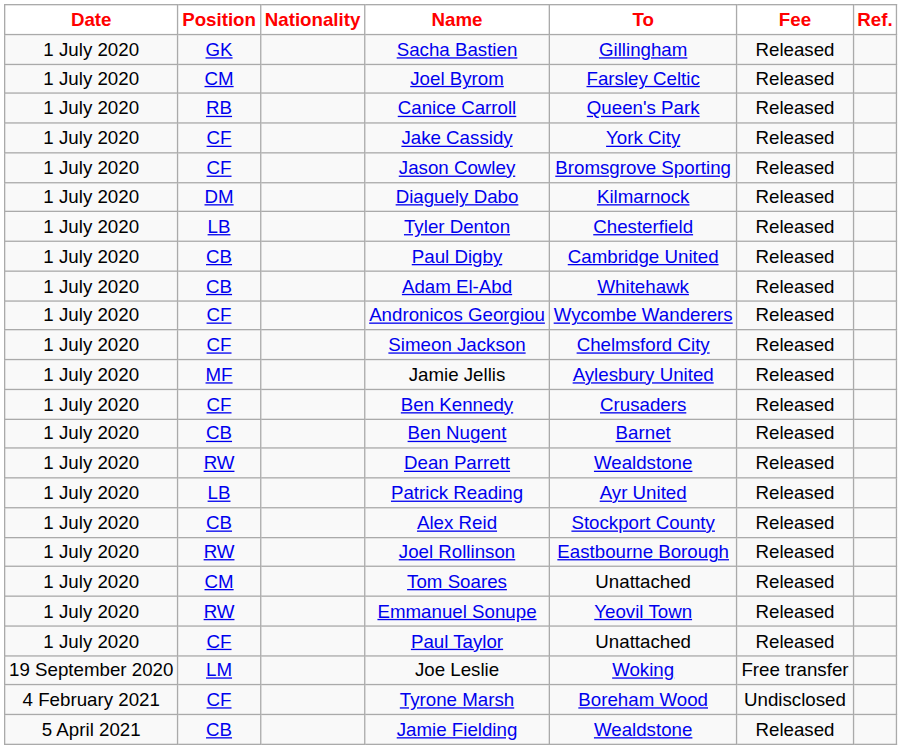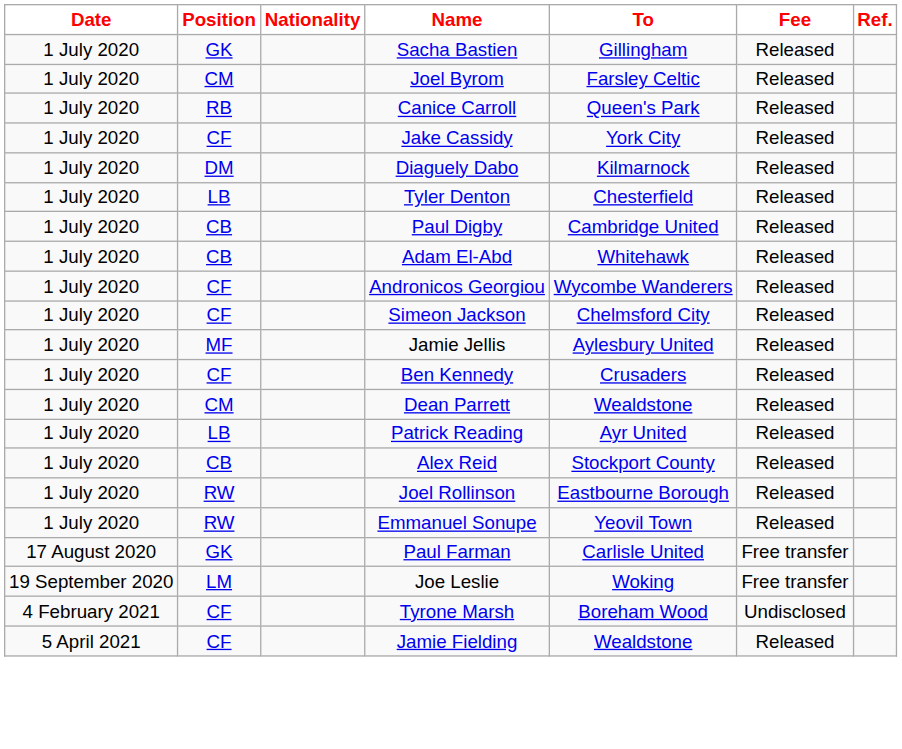- row: (457, 168)
- row: (457, 434)
(219, 463) RW -> (219, 404) CM
- row: (457, 582)
- row: (457, 641)
+ row: (457, 552)
(219, 730) CB -> (219, 641) CF
